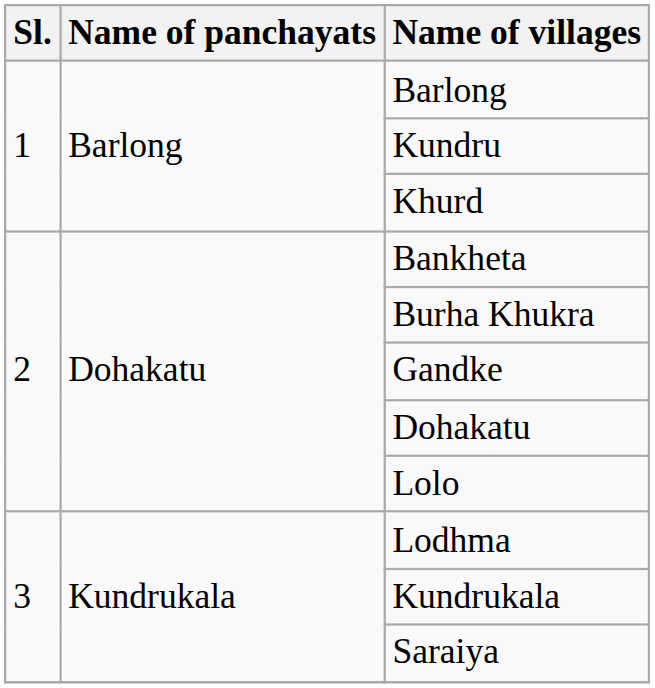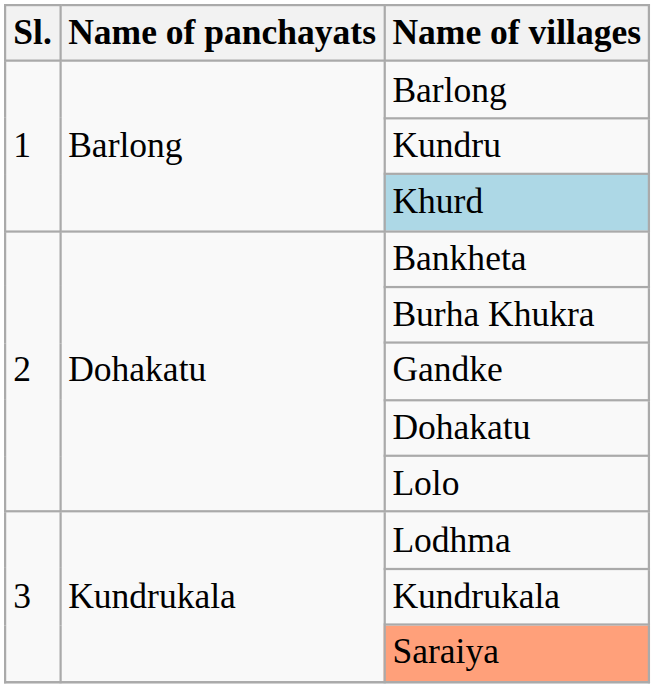(438, 201) no background -> (438, 201) lightblue background
(446, 652) no background -> (446, 652) lightsalmon background
